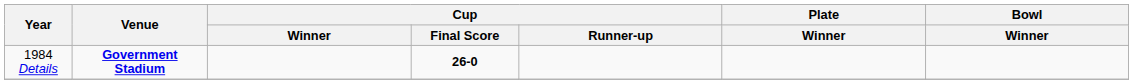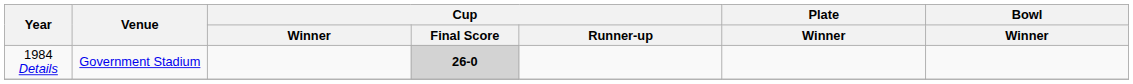(140, 63) bold -> (140, 63) normal
(465, 63) no background -> (465, 63) lightgrey background
